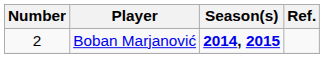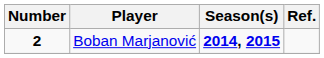(37, 41) normal -> (37, 41) bold
